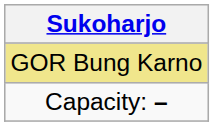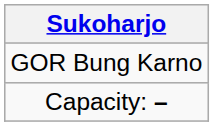(106, 62) khaki background -> (106, 62) no background
